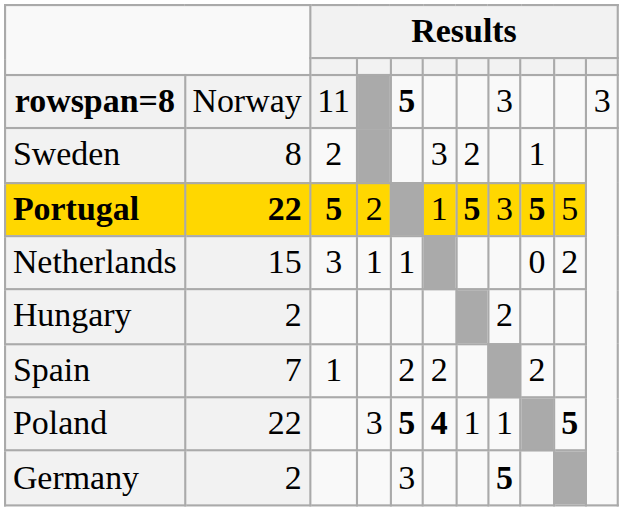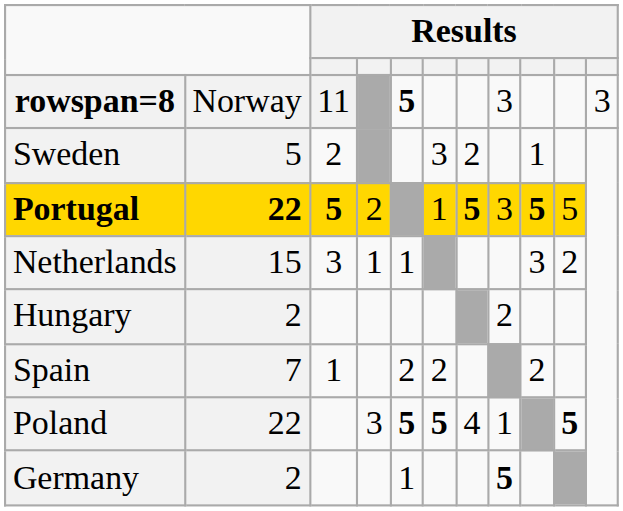(293, 154) 8 -> (293, 154) 5
(537, 262) 0 -> (537, 262) 3
(439, 423) 4 -> (439, 423) 5
(472, 423) 1 -> (472, 423) 4
(407, 477) 3 -> (407, 477) 1
